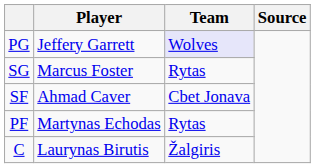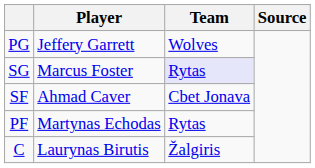(193, 44) lavender background -> (193, 44) no background
(187, 70) no background -> (187, 70) lavender background
